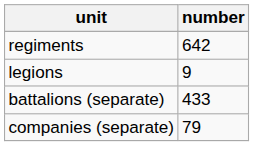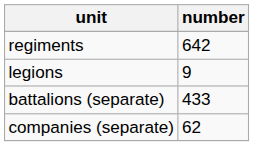(191, 126) 79 -> (191, 126) 62
